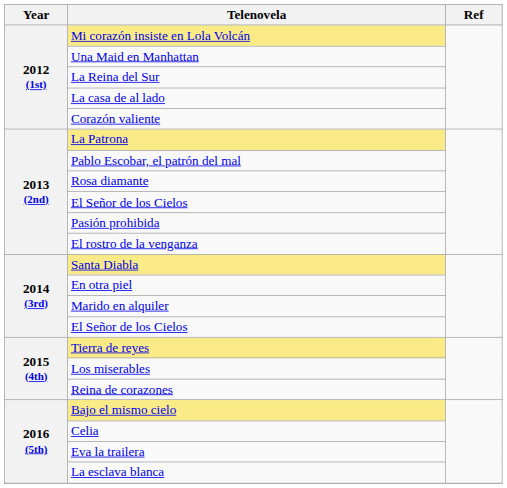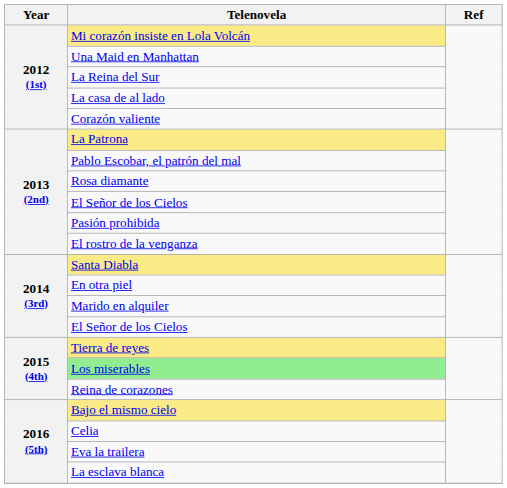(110, 368) no background -> (110, 368) lightgreen background
